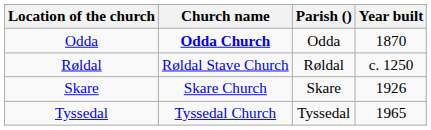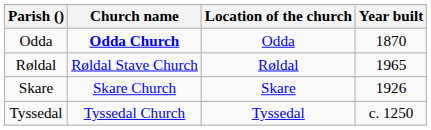columns swapped: (324, 16) <-> (82, 16)
(391, 64) c. 1250 -> (391, 64) 1965
(391, 112) 1965 -> (391, 112) c. 1250
